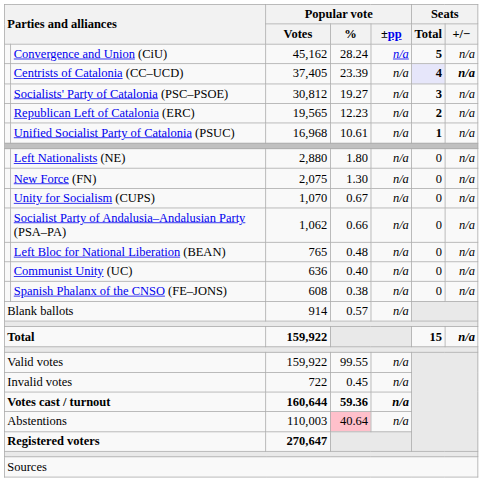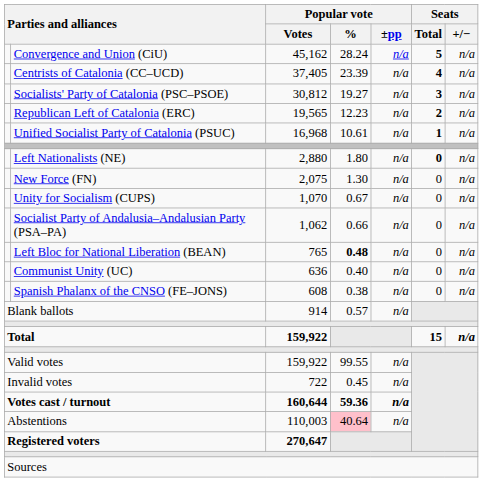(439, 73) lavender background -> (439, 73) no background
(467, 73) bold -> (467, 73) normal
(439, 158) normal -> (439, 158) bold
(357, 251) normal -> (357, 251) bold
